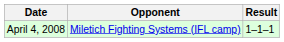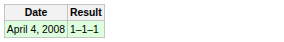- column: (155, 12)
